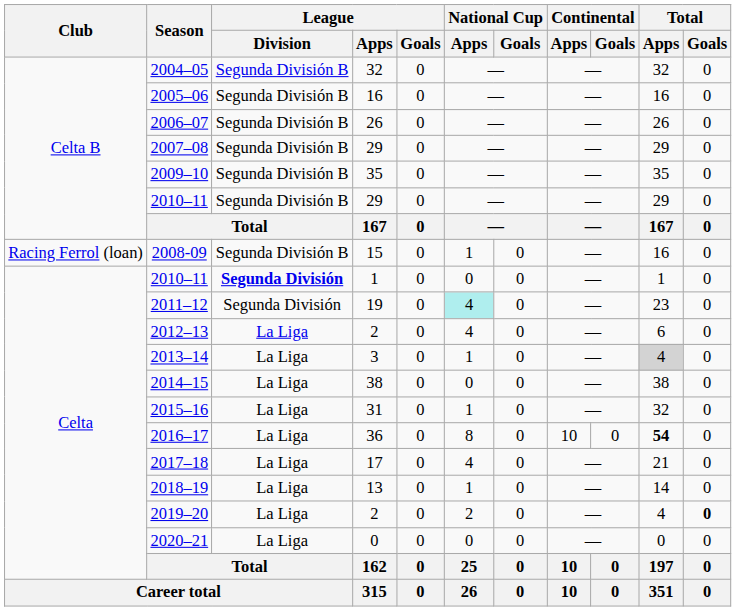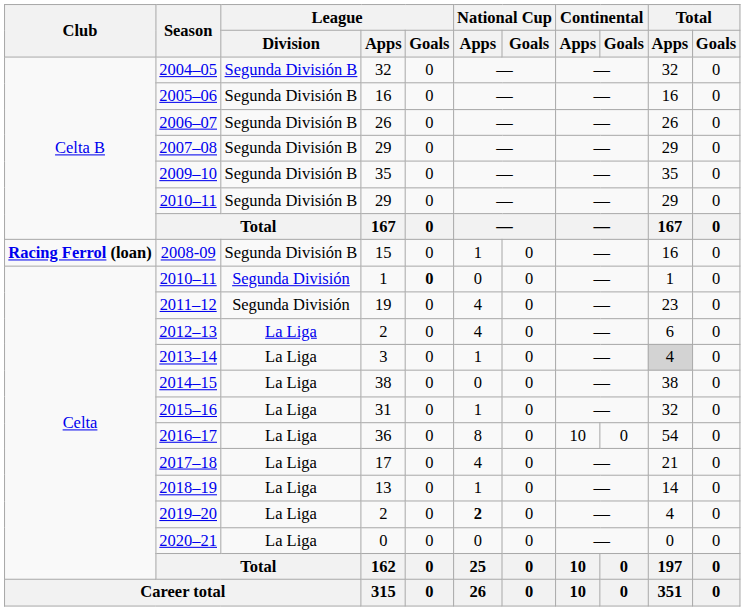(76, 252) normal -> (80, 252) bold
(282, 278) bold -> (291, 278) normal
(420, 278) normal -> (429, 278) bold
(469, 305) paleturquoise background -> (478, 305) no background
(661, 435) bold -> (670, 435) normal
(469, 514) normal -> (478, 514) bold
(707, 514) bold -> (716, 514) normal
